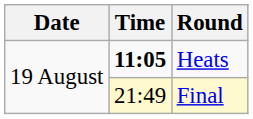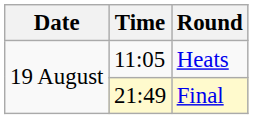(140, 58) bold -> (140, 58) normal
